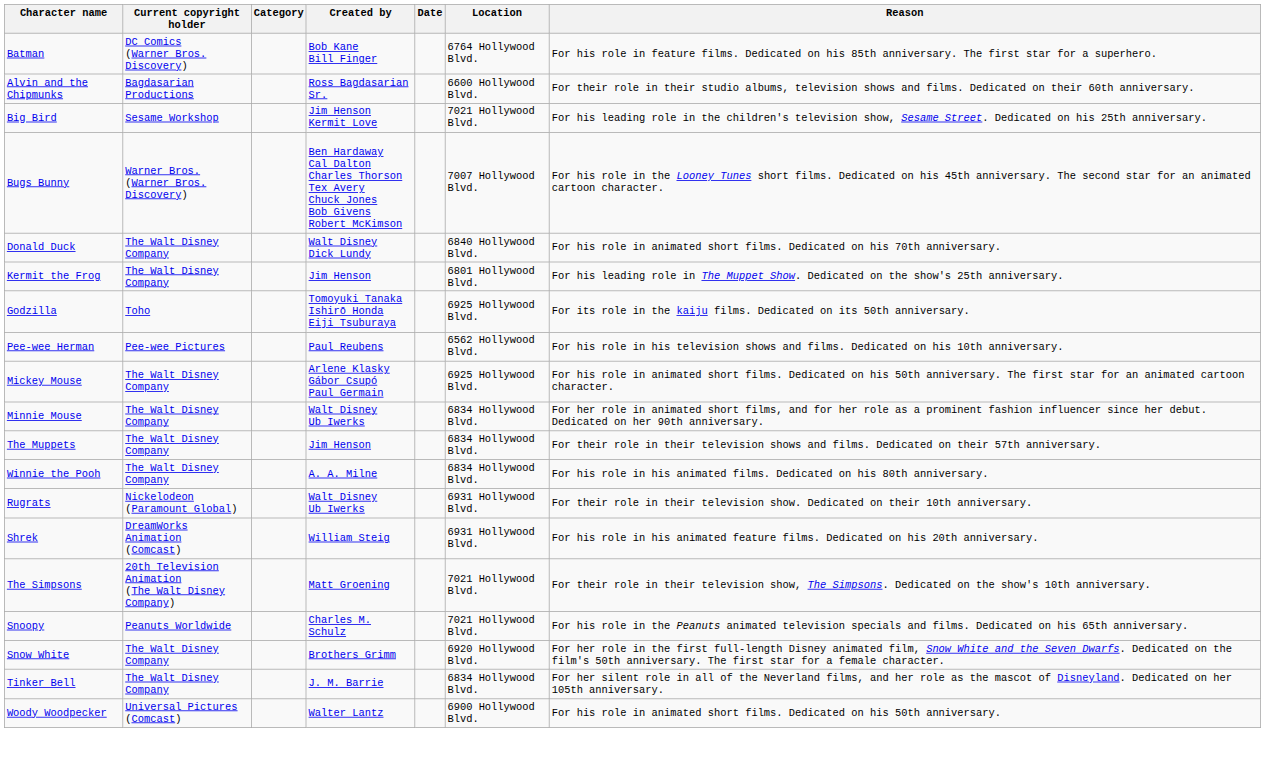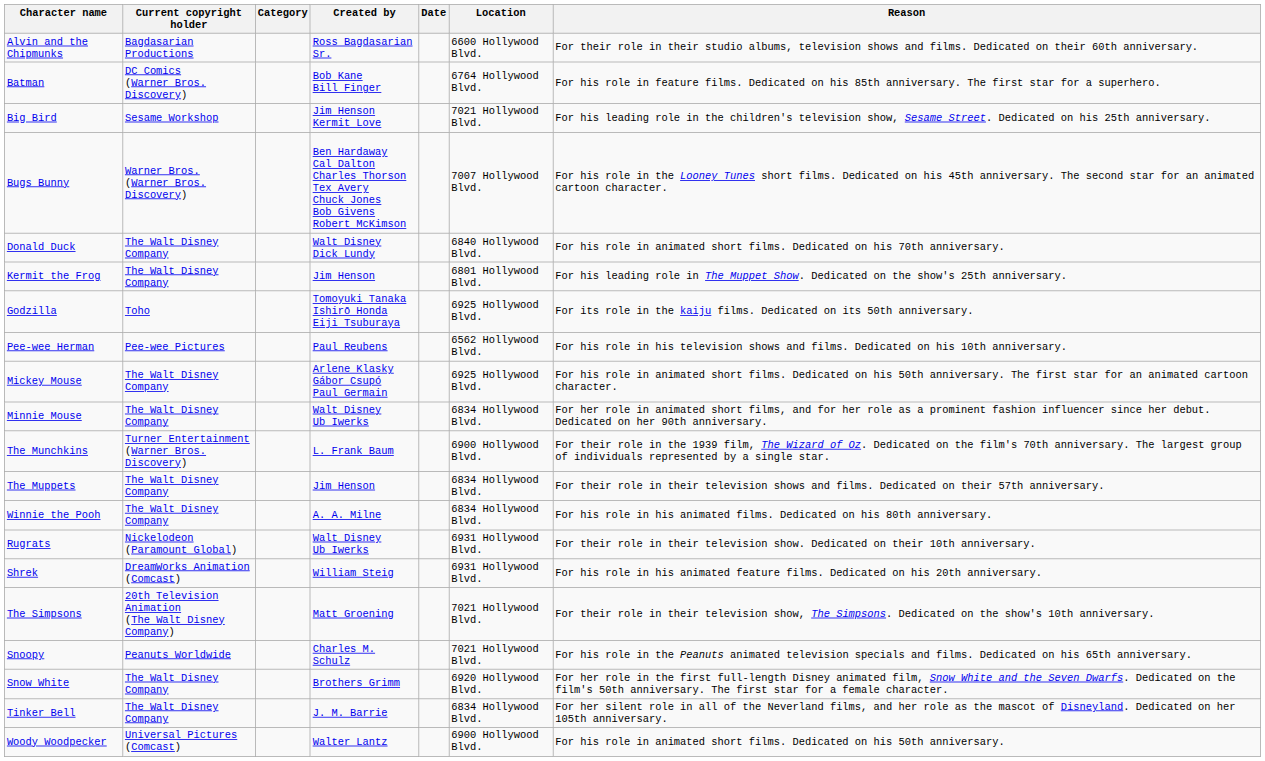rows swapped: (47, 89) <-> (26, 54)
+ row: (47, 451)
